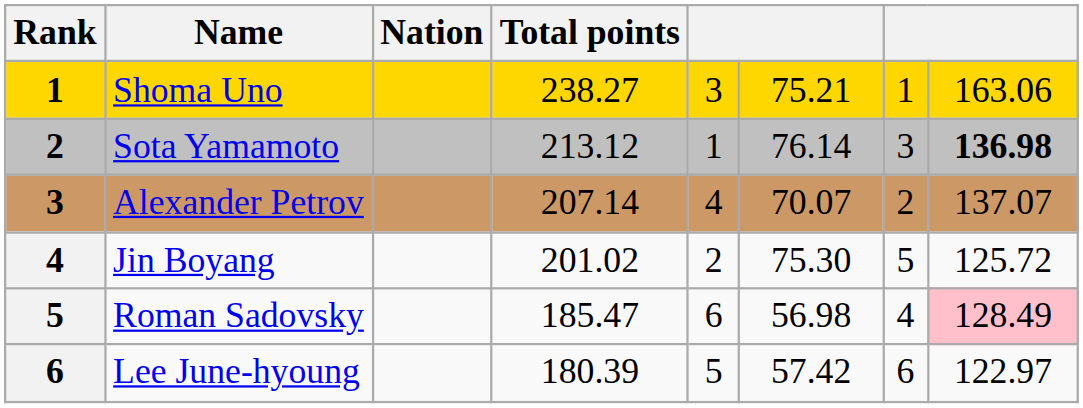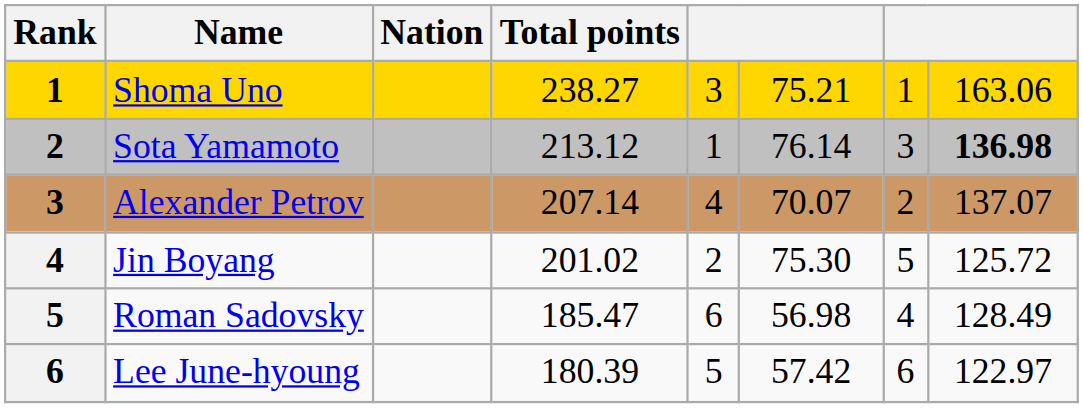(1003, 315) pink background -> (1003, 315) no background
